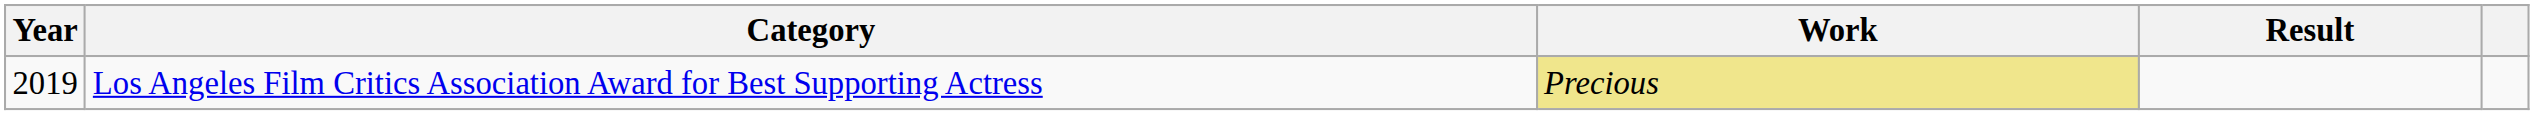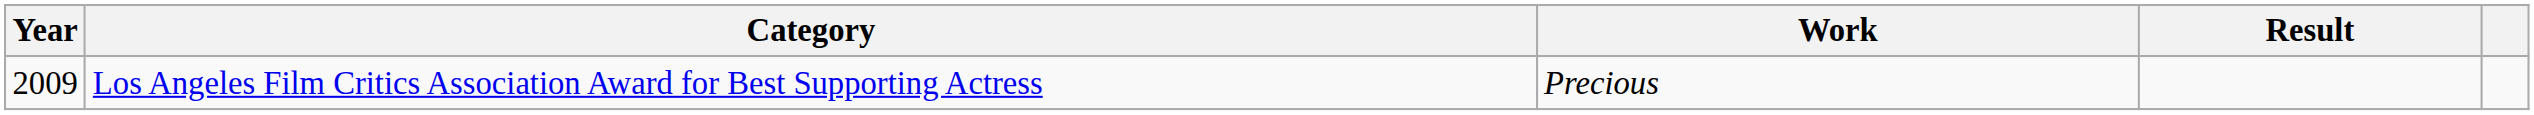(45, 82) 2019 -> (45, 82) 2009
(1601, 82) khaki background -> (1601, 82) no background
